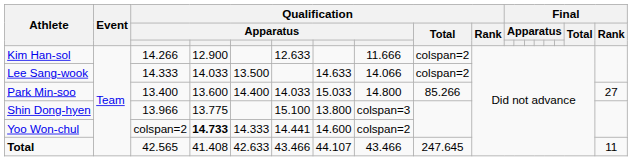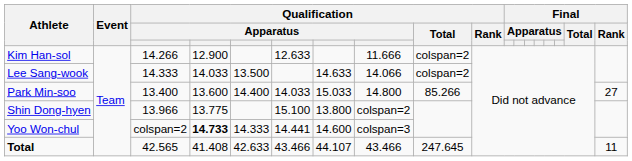(384, 110) colspan=3 -> (384, 110) colspan=2
(384, 129) colspan=2 -> (384, 129) colspan=3
